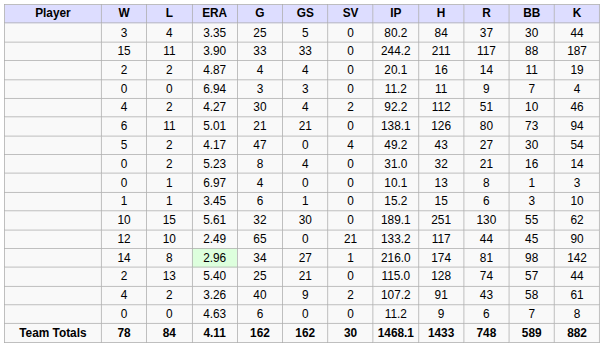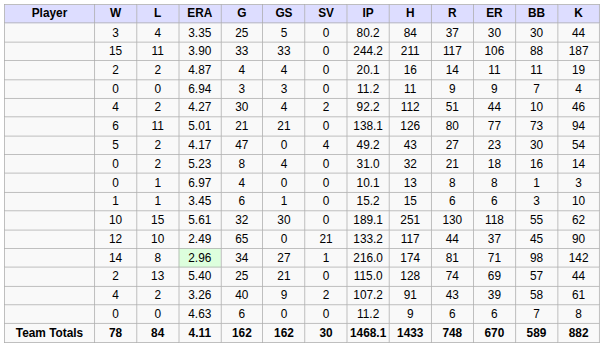+ column: (494, 13)
